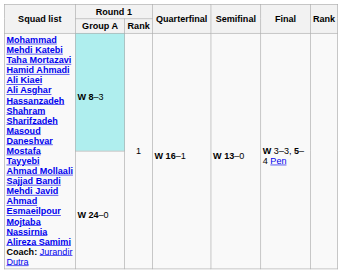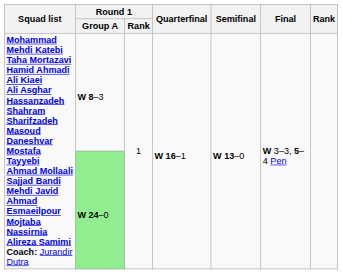(90, 97) paleturquoise background -> (90, 97) no background
(93, 215) no background -> (93, 215) lightgreen background
